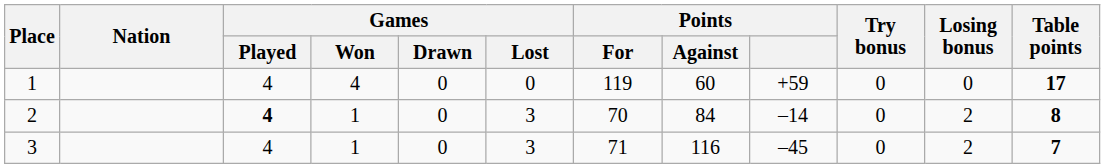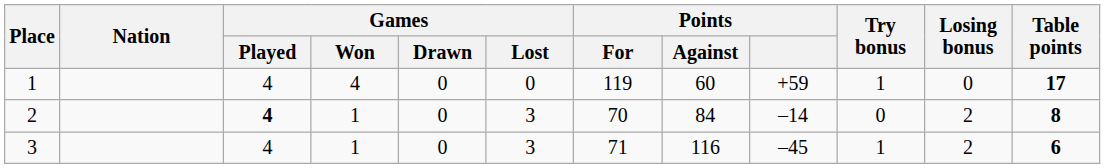(880, 83) 0 -> (880, 83) 1
(880, 147) 0 -> (880, 147) 1
(1056, 147) 7 -> (1056, 147) 6
